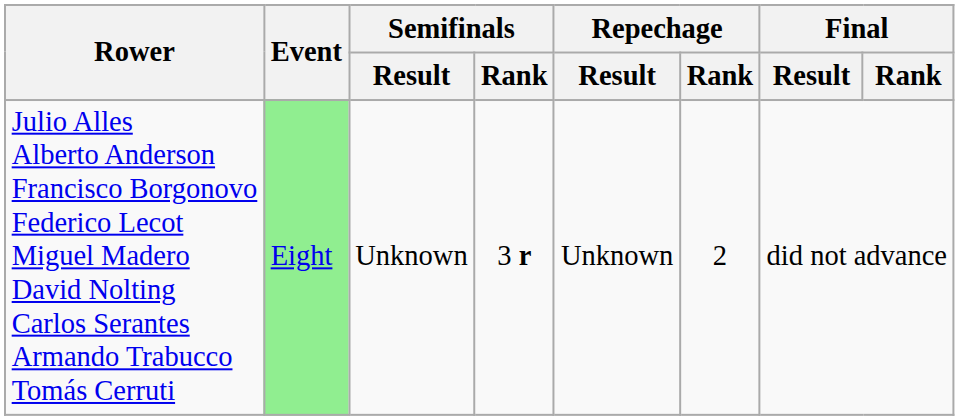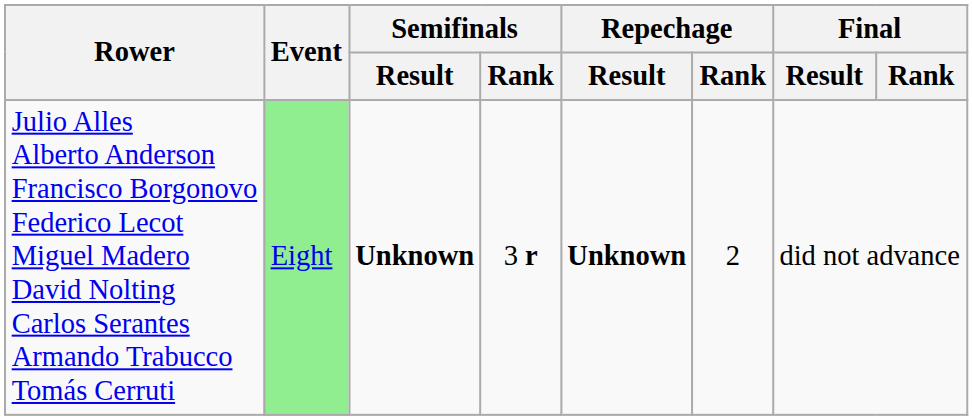(411, 257) normal -> (415, 257) bold
(617, 257) normal -> (627, 257) bold
